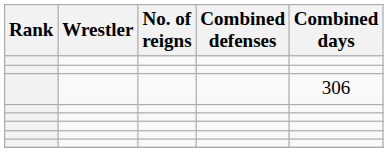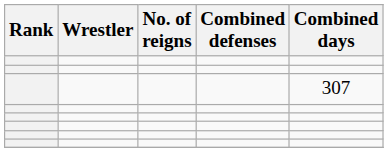(336, 88) 306 -> (336, 88) 307
